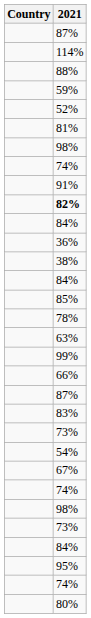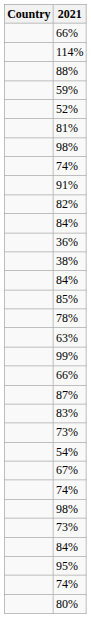(67, 33) 87% -> (67, 33) 66%
(68, 204) bold -> (67, 204) normal
